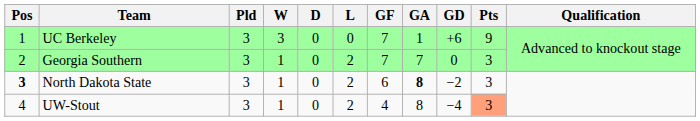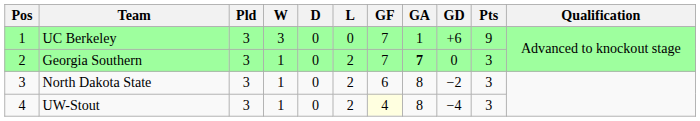(419, 60) normal -> (419, 60) bold
(22, 82) bold -> (22, 82) normal
(419, 82) bold -> (419, 82) normal
(385, 104) no background -> (385, 104) lightyellow background
(489, 104) lightsalmon background -> (489, 104) no background
